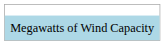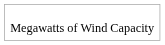(82, 27) lightblue background -> (82, 27) no background
